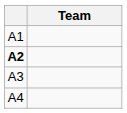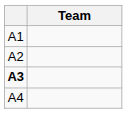(16, 56) bold -> (16, 56) normal
(16, 77) normal -> (16, 77) bold
